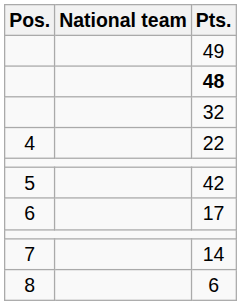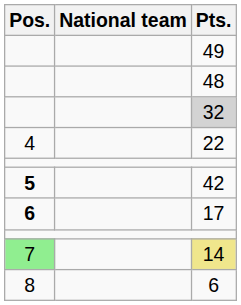(214, 82) bold -> (214, 82) normal
(214, 113) no background -> (214, 113) lightgrey background
(30, 183) normal -> (30, 183) bold
(30, 214) normal -> (30, 214) bold
(30, 254) no background -> (30, 254) lightgreen background
(214, 254) no background -> (214, 254) khaki background
